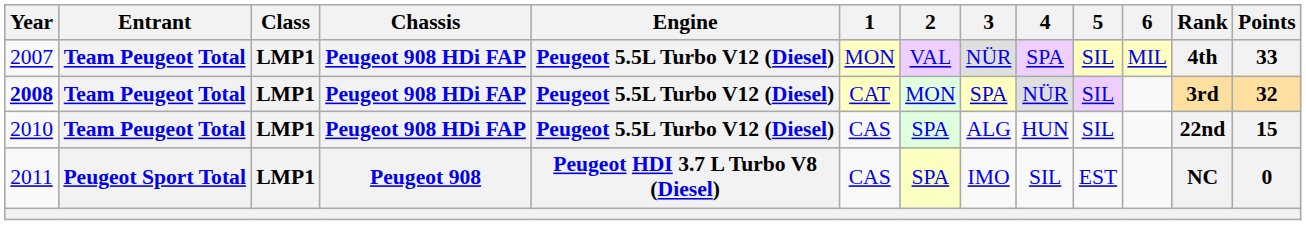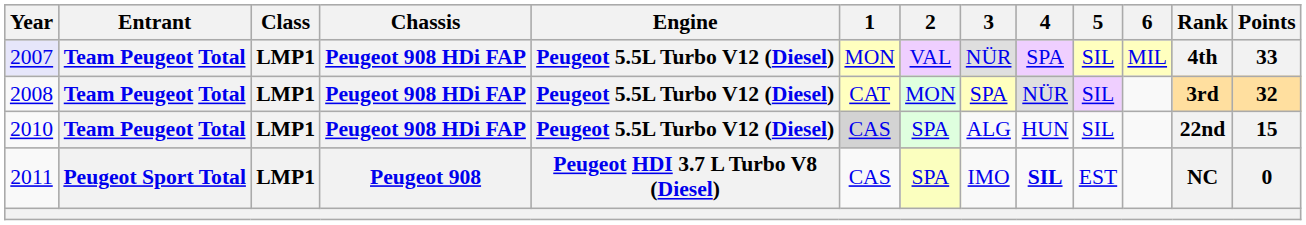(32, 57) no background -> (32, 57) lavender background
(32, 93) bold -> (32, 93) normal
(870, 128) no background -> (870, 128) lightgrey background
(1045, 177) normal -> (1045, 177) bold
